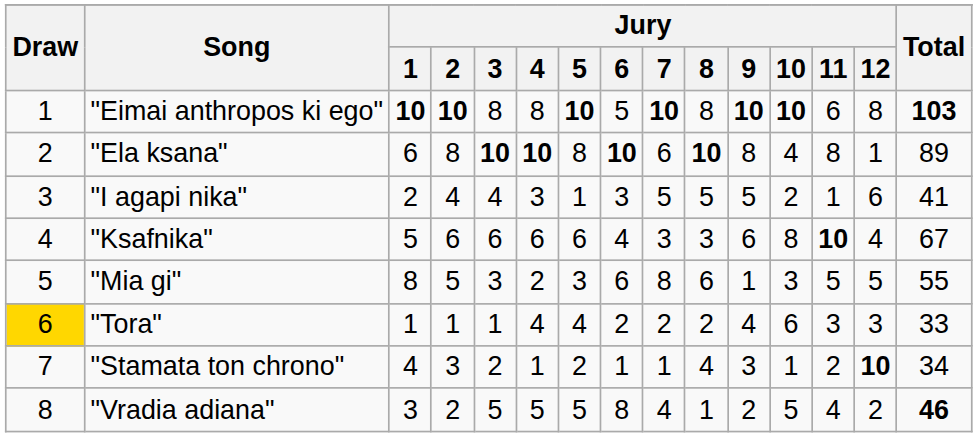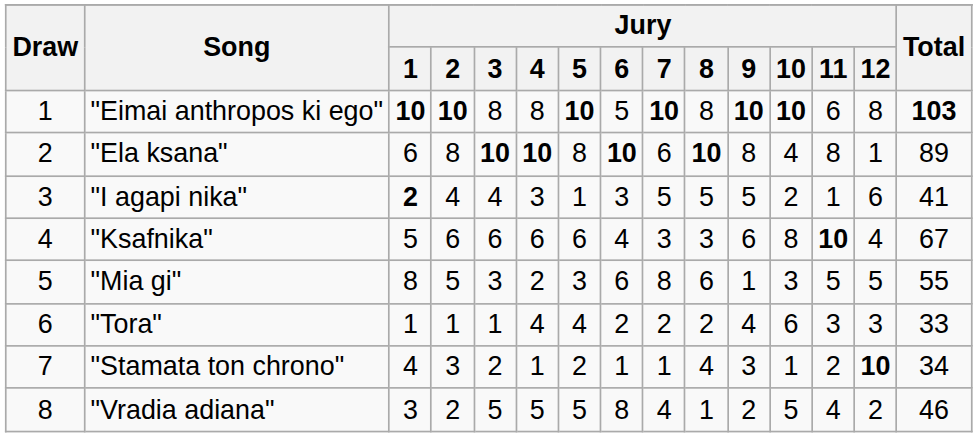(410, 196) normal -> (410, 196) bold
(45, 324) gold background -> (45, 324) no background
(934, 409) bold -> (934, 409) normal
